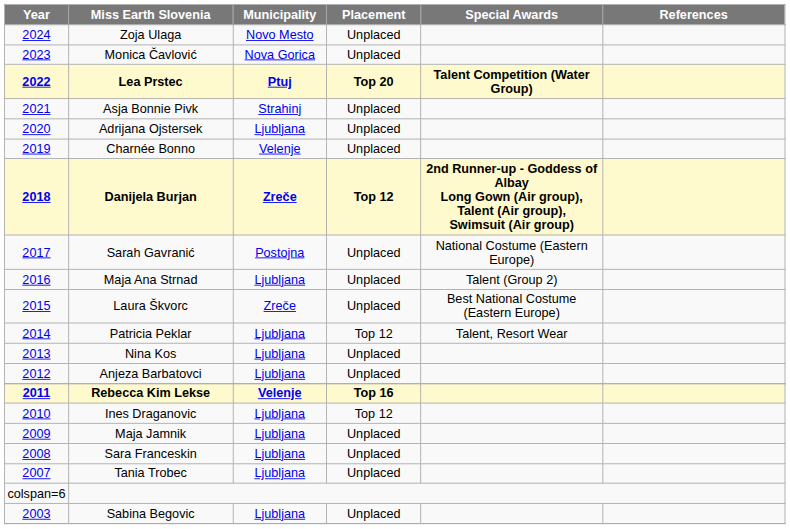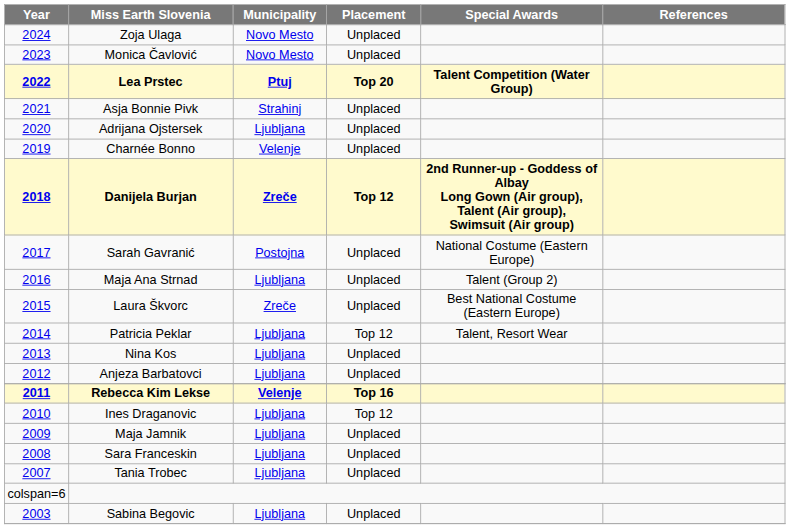(280, 55) Nova Gorica -> (280, 55) Novo Mesto
